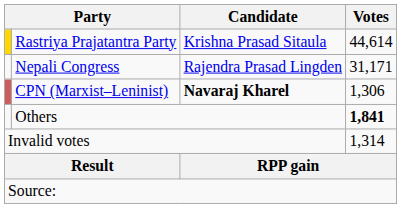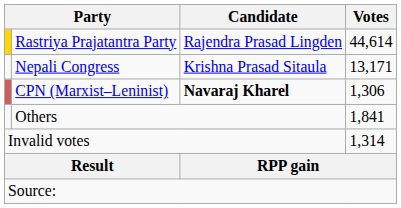(255, 41) Krishna Prasad Sitaula -> (263, 41) Rajendra Prasad Lingden
(263, 66) Rajendra Prasad Lingden -> (255, 66) Krishna Prasad Sitaula
(371, 66) 31,171 -> (371, 66) 13,171
(367, 116) bold -> (367, 116) normal
